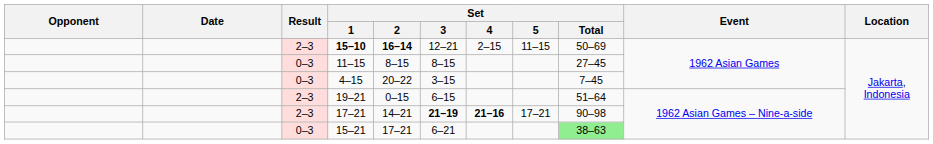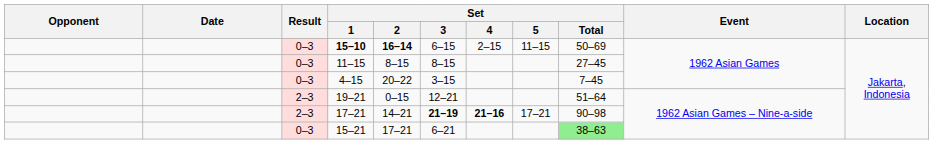(305, 47) 2–3 -> (305, 47) 0–3
(443, 47) 12–21 -> (443, 47) 6–15
(443, 97) 6–15 -> (443, 97) 12–21
